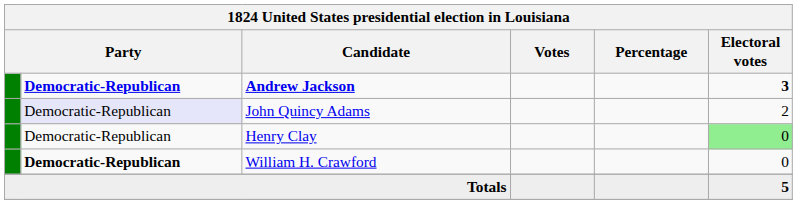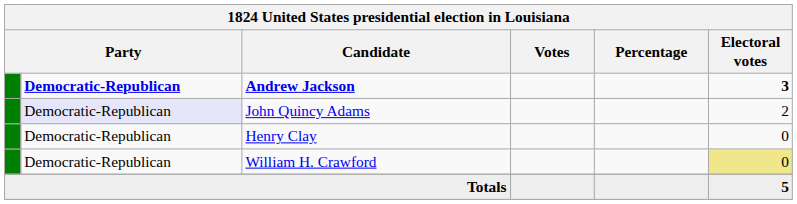(785, 136) lightgreen background -> (785, 136) no background
(102, 162) bold -> (98, 162) normal
(785, 162) no background -> (785, 162) khaki background
